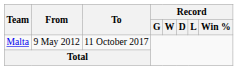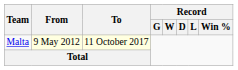(57, 42) no background -> (57, 42) lightyellow background
(116, 42) no background -> (116, 42) lightyellow background
